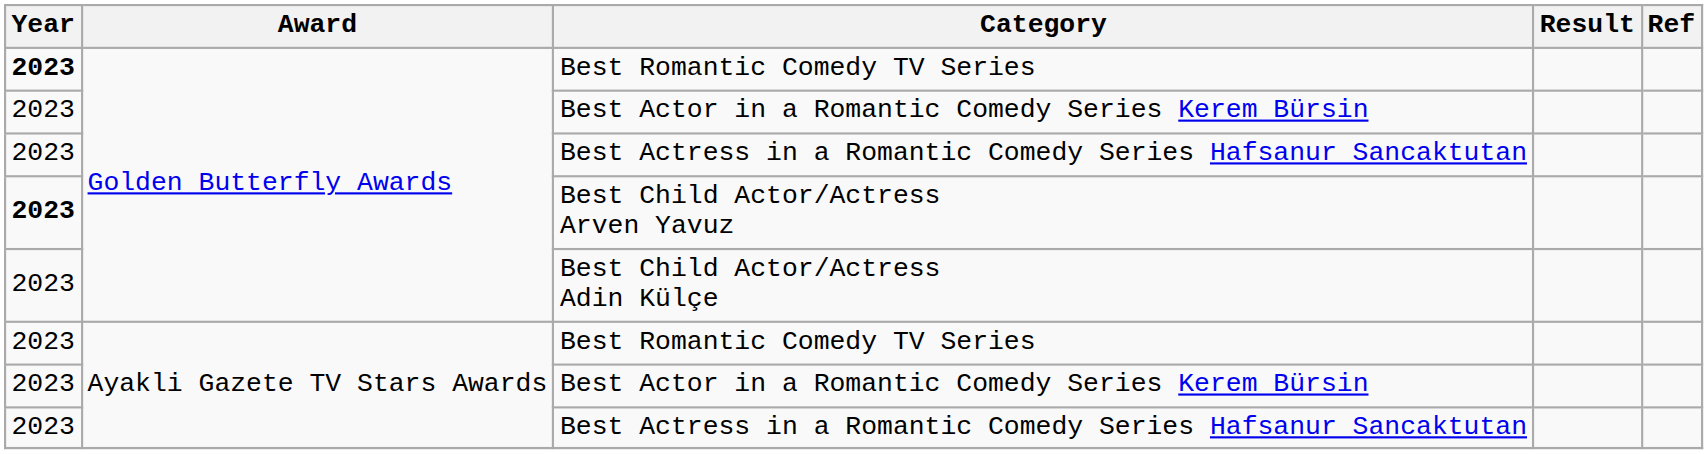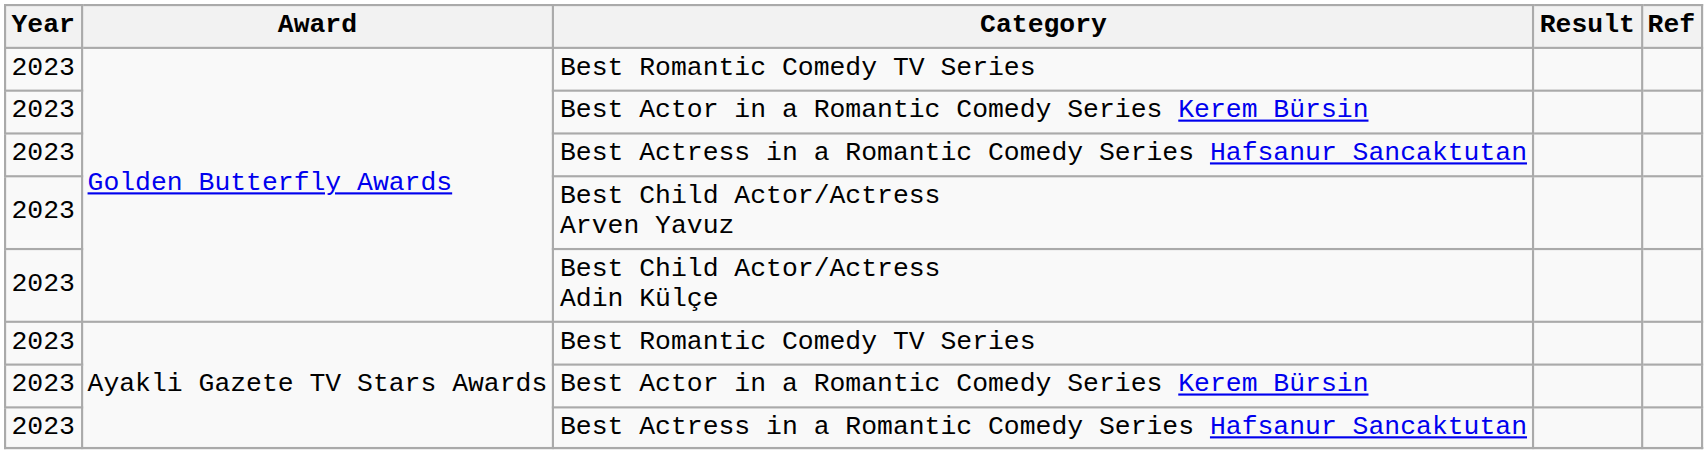(43, 69) bold -> (43, 69) normal
(43, 212) bold -> (43, 212) normal
